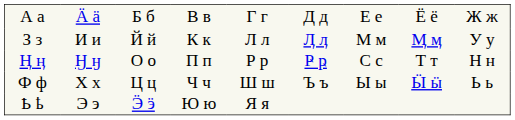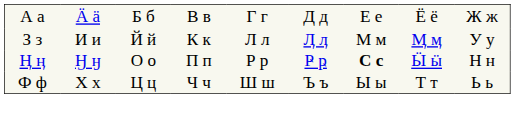(371, 60) normal -> (371, 60) bold
(427, 60) Т т -> (427, 60) Ӹ ӹ
(427, 82) Ӹ ӹ -> (427, 82) Т т
- row: (32, 103)
